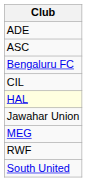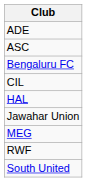(17, 99) lightyellow background -> (17, 99) no background
